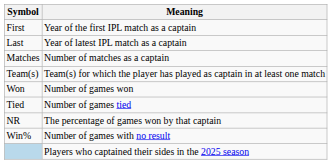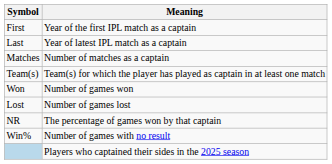+ row: (15, 105)
- row: (15, 105)
